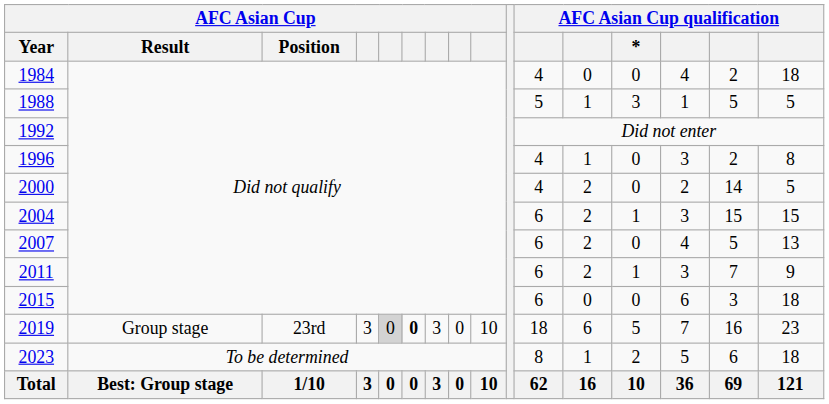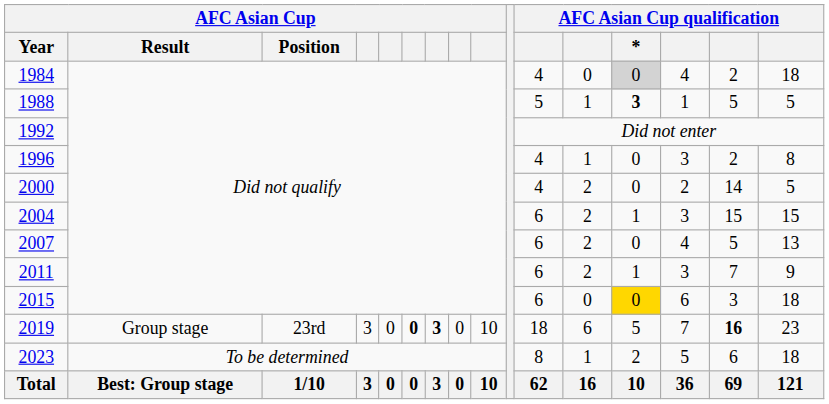(636, 74) no background -> (636, 74) lightgrey background
(636, 103) normal -> (636, 103) bold
(636, 300) no background -> (636, 300) gold background
(391, 328) lightgrey background -> (391, 328) no background
(437, 328) normal -> (437, 328) bold
(733, 328) normal -> (733, 328) bold
